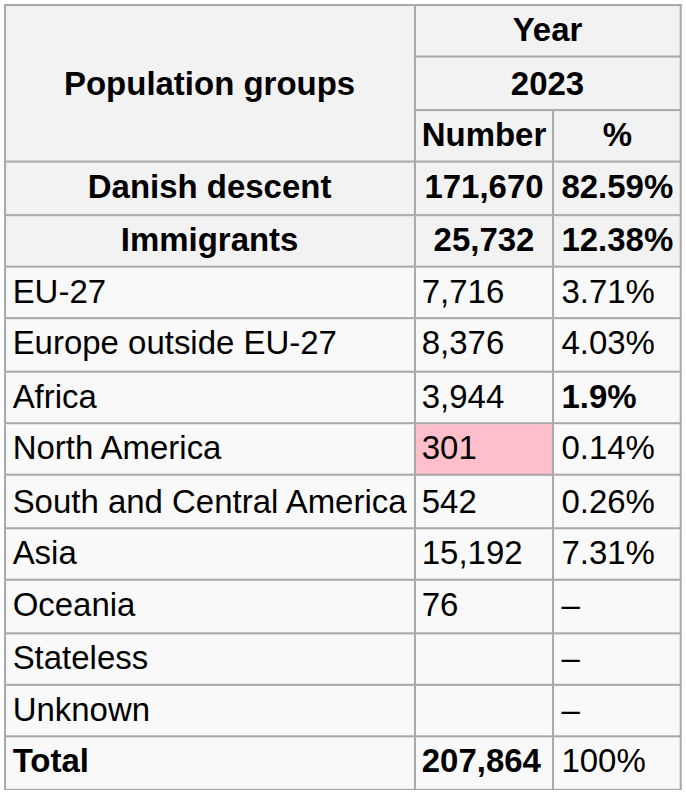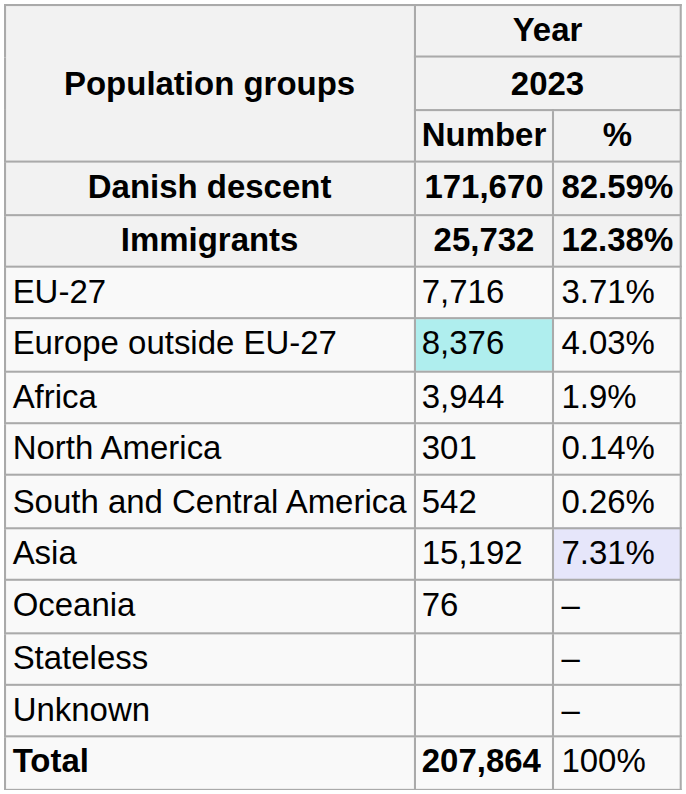(463, 344) no background -> (463, 344) paleturquoise background
(599, 396) bold -> (599, 396) normal
(449, 448) pink background -> (449, 448) no background
(608, 553) no background -> (608, 553) lavender background
